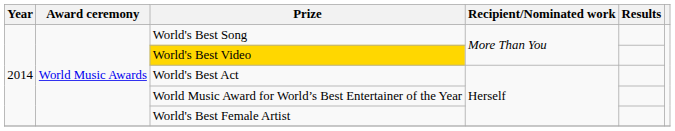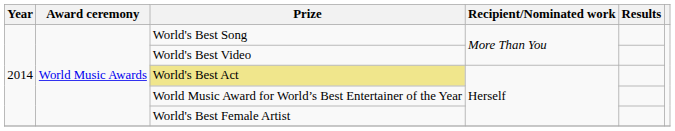(202, 55) gold background -> (202, 55) no background
(196, 75) no background -> (196, 75) khaki background
